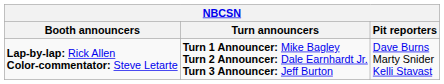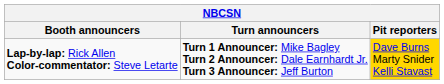(403, 59) no background -> (403, 59) gold background
